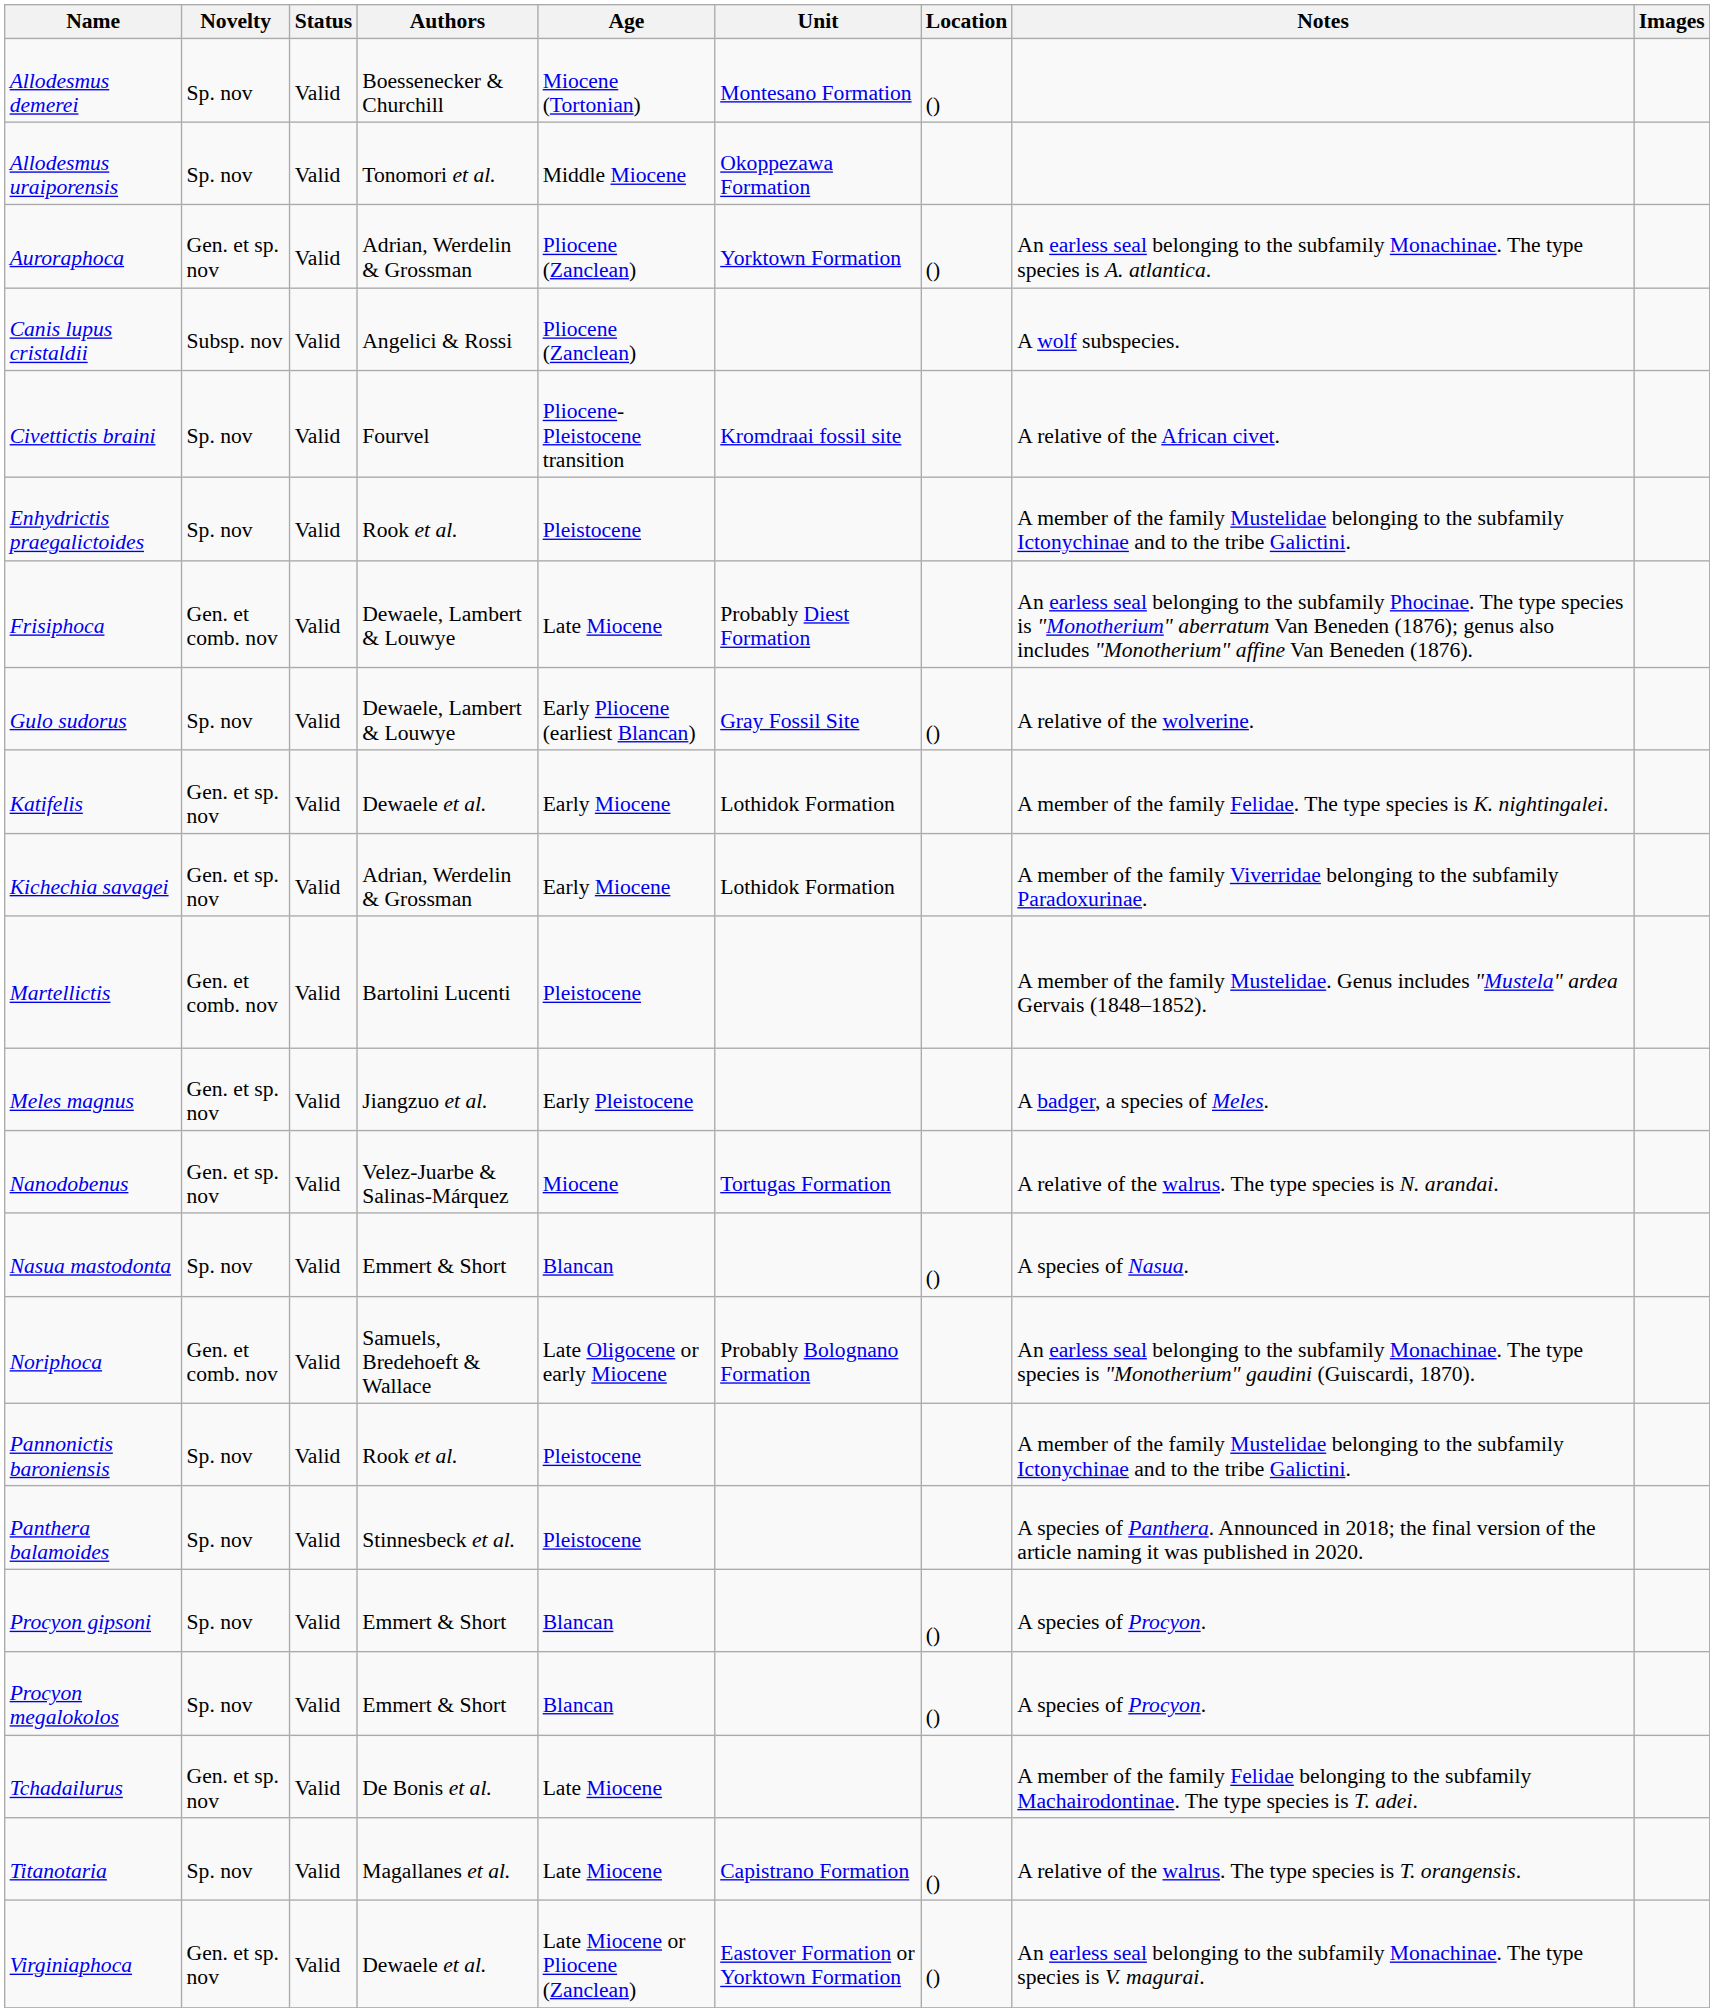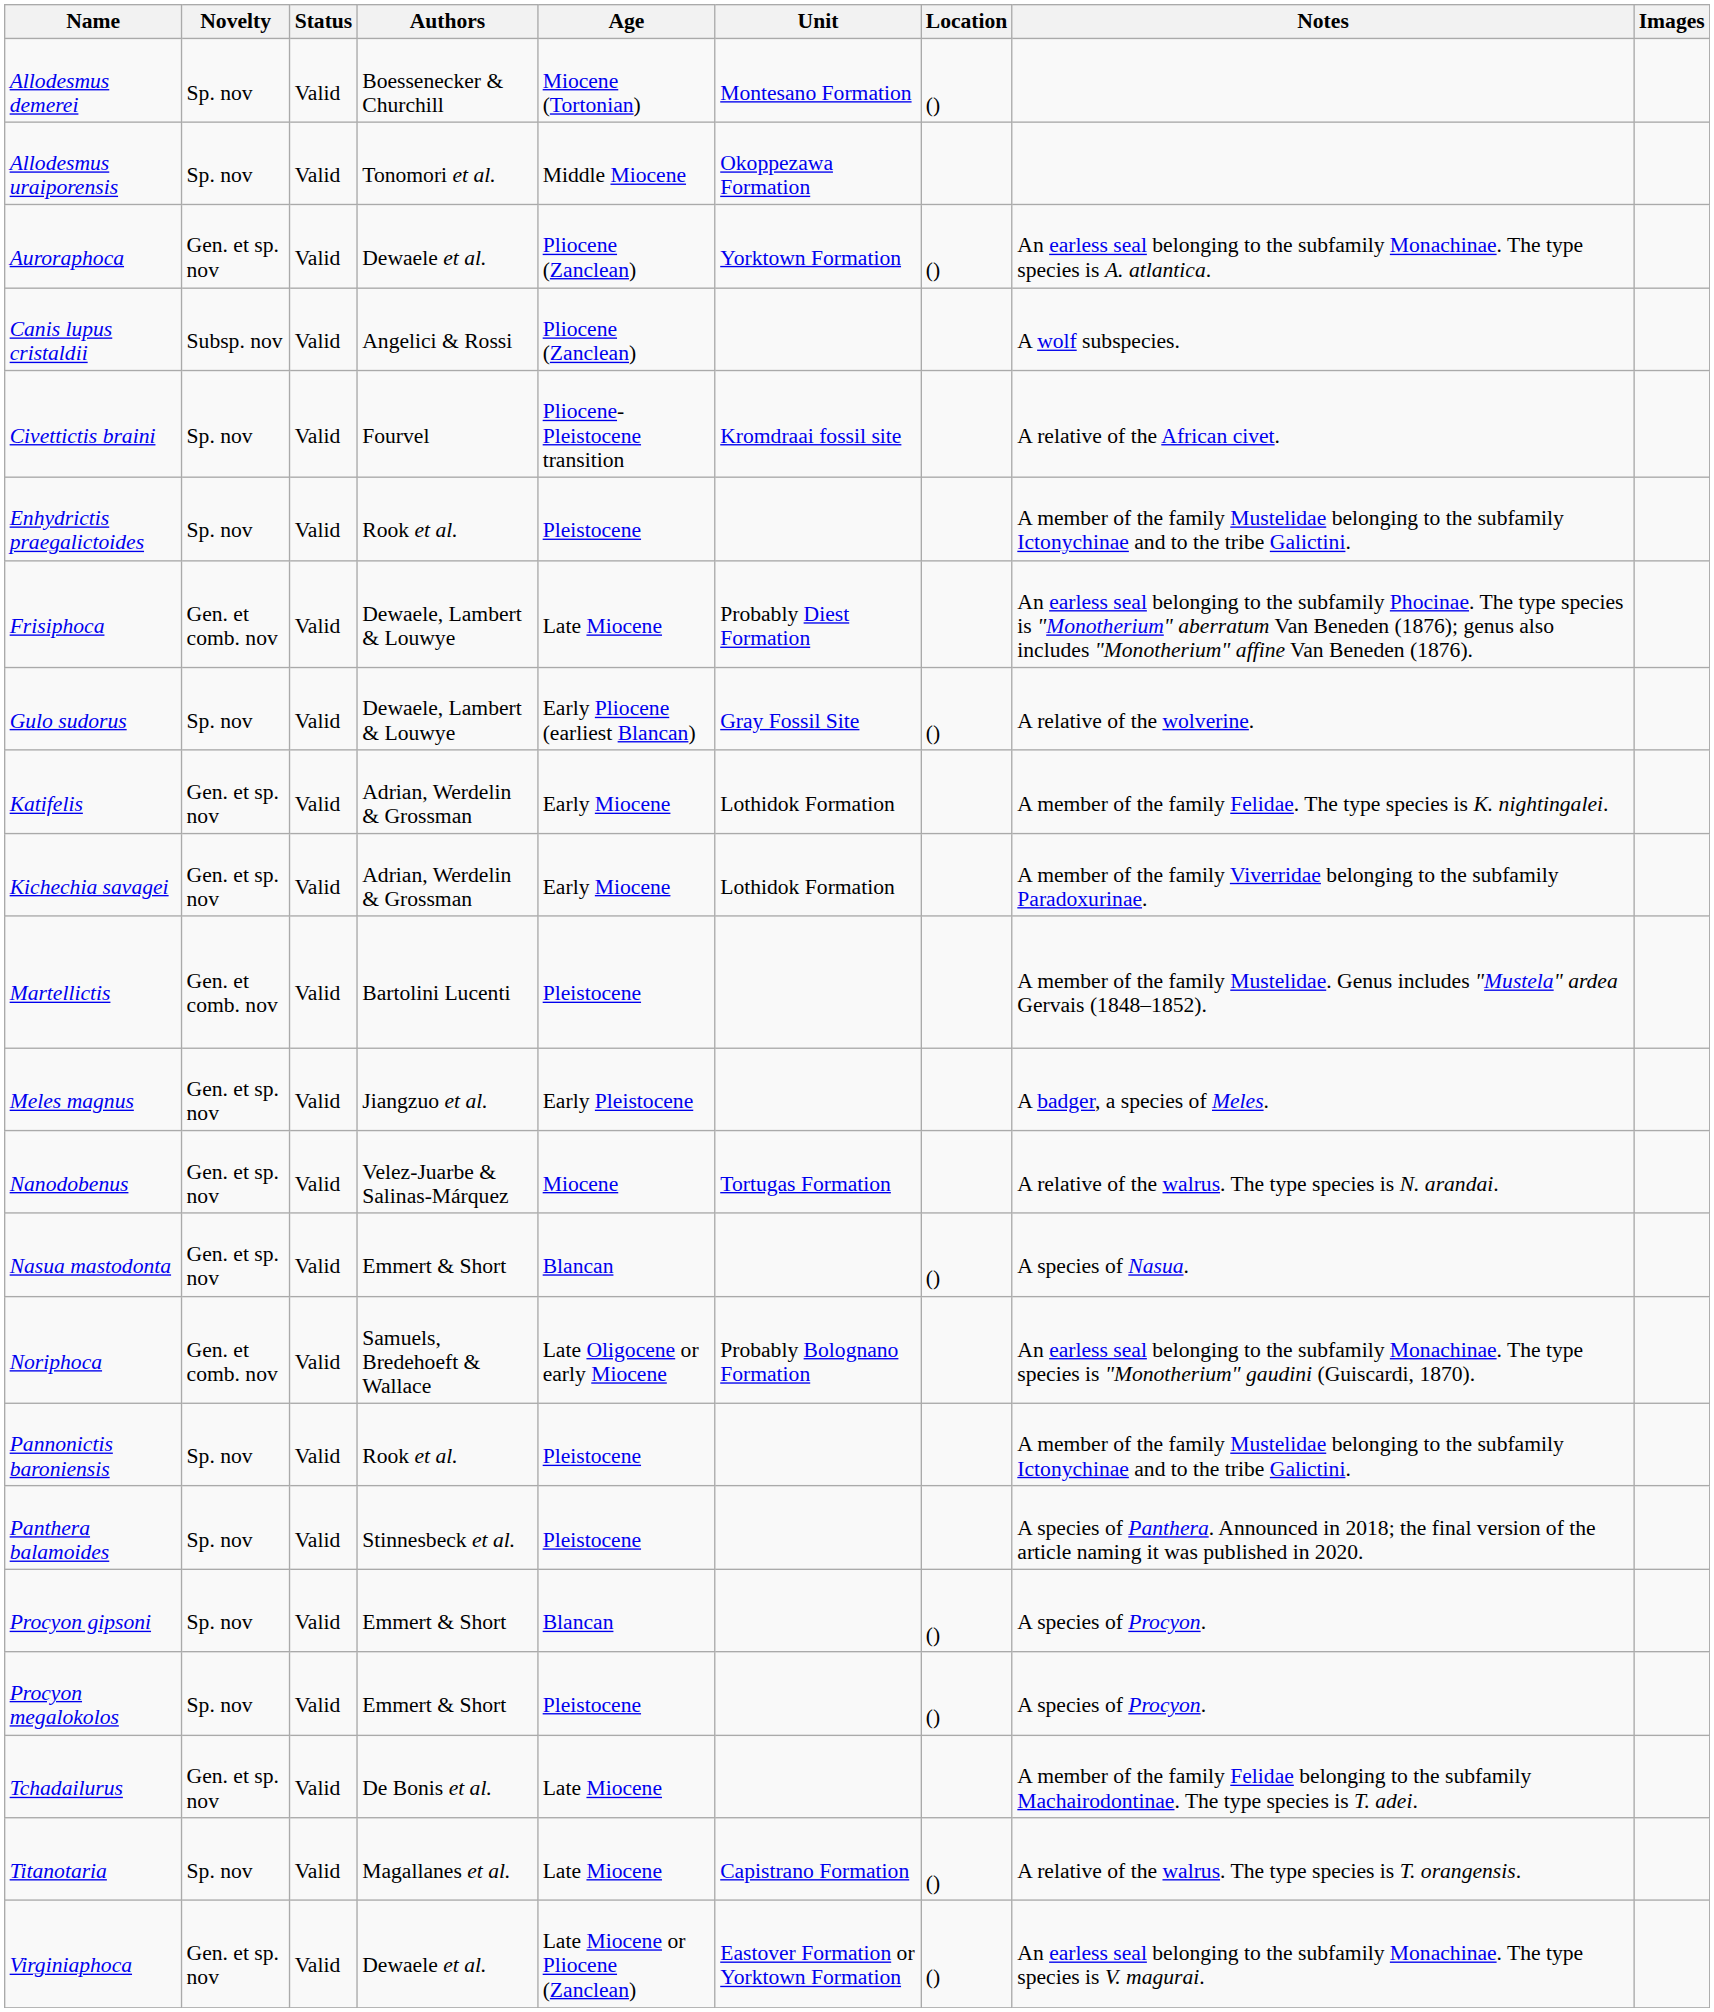(437, 258) Adrian, Werdelin & Grossman -> (424, 258) Dewaele et al.
(424, 803) Dewaele et al. -> (437, 803) Adrian, Werdelin & Grossman
(220, 1266) Sp. nov -> (233, 1266) Gen. et sp. nov
(578, 1705) Blancan -> (592, 1705) Pleistocene
